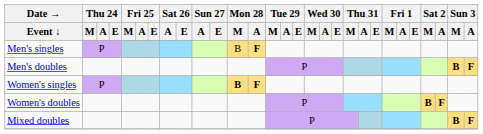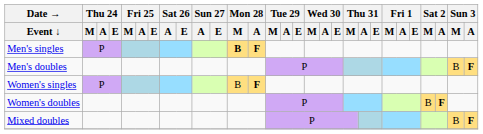(238, 49) normal -> (238, 49) bold
(456, 67) bold -> (456, 67) normal
(238, 85) bold -> (238, 85) normal
(428, 102) bold -> (428, 102) normal
(456, 120) bold -> (456, 120) normal
